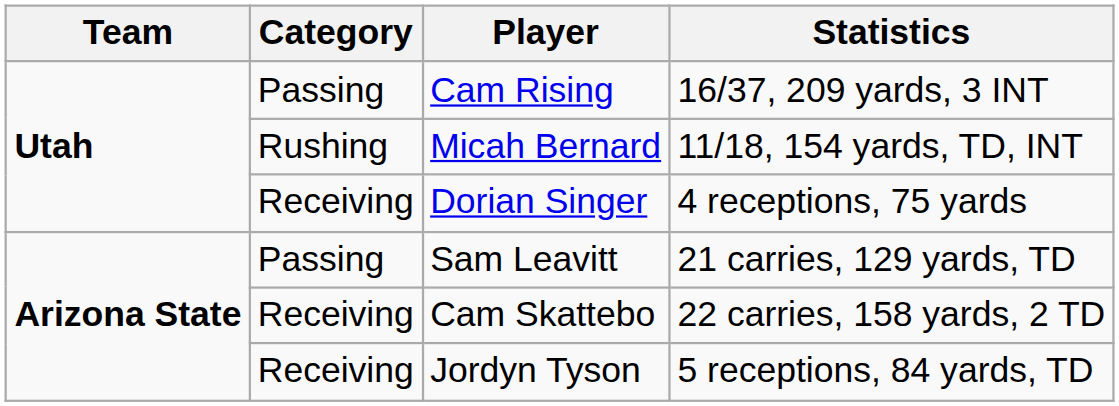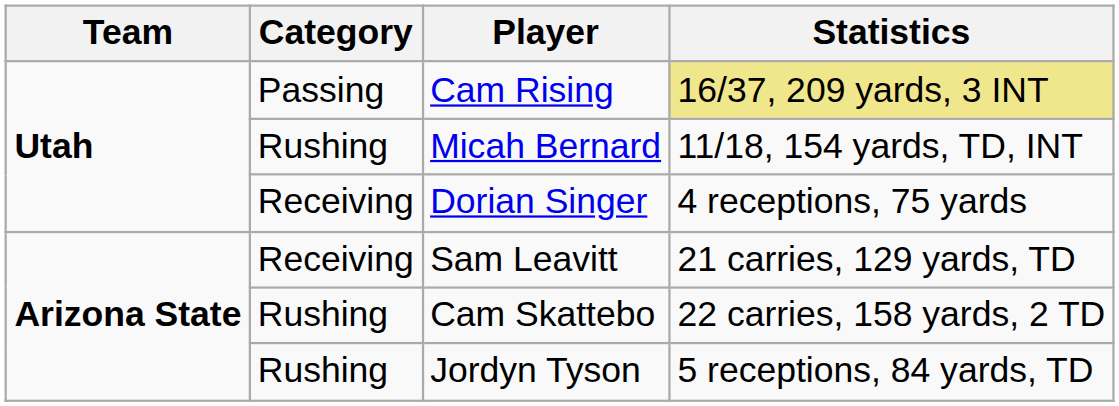(863, 89) no background -> (863, 89) khaki background
(321, 258) Passing -> (336, 258) Receiving
(336, 314) Receiving -> (323, 314) Rushing
(336, 371) Receiving -> (323, 371) Rushing
